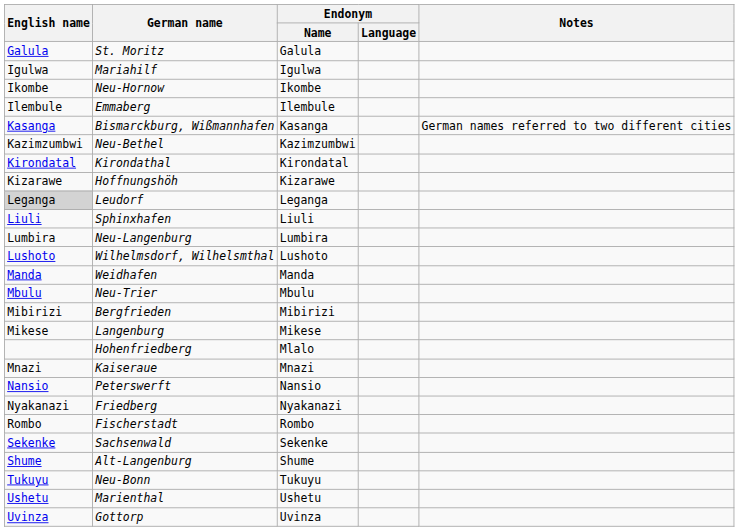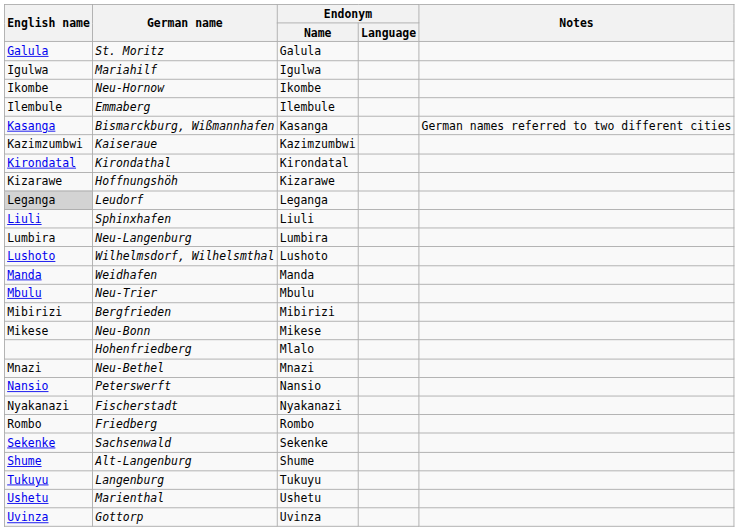(130, 144) Neu-Bethel -> (126, 144) Kaiseraue
(130, 331) Langenburg -> (123, 331) Neu-Bonn
(126, 368) Kaiseraue -> (130, 368) Neu-Bethel
(126, 405) Friedberg -> (137, 405) Fischerstadt
(137, 424) Fischerstadt -> (126, 424) Friedberg
(123, 480) Neu-Bonn -> (130, 480) Langenburg
